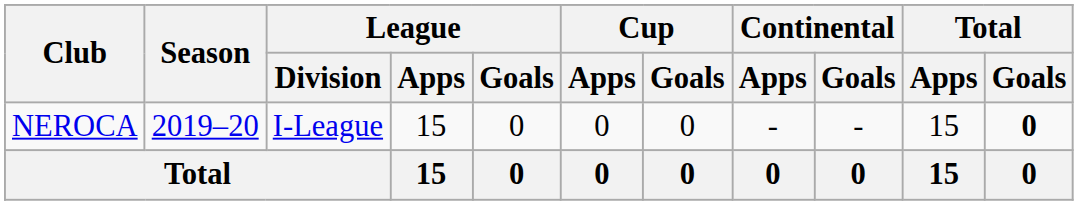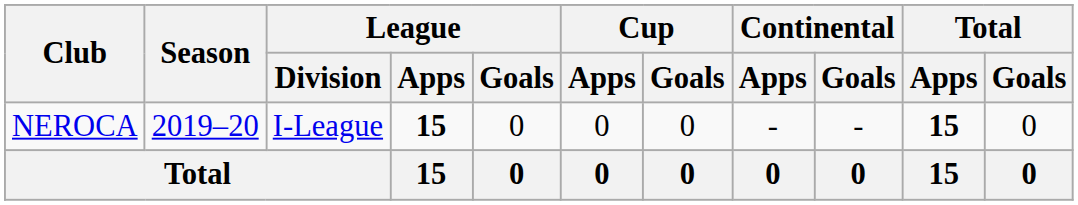(431, 125) normal -> (431, 125) bold
(944, 125) normal -> (944, 125) bold
(1029, 125) bold -> (1029, 125) normal
